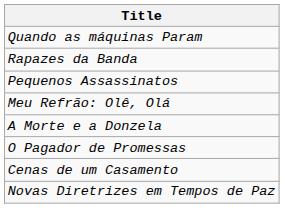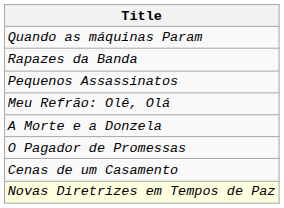(142, 192) no background -> (142, 192) lightyellow background
